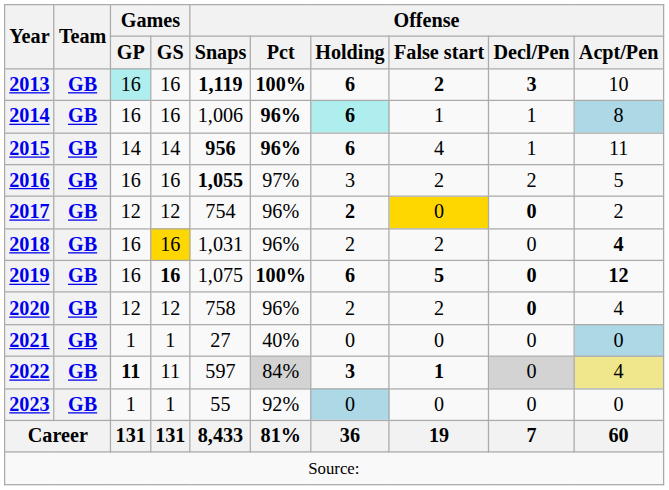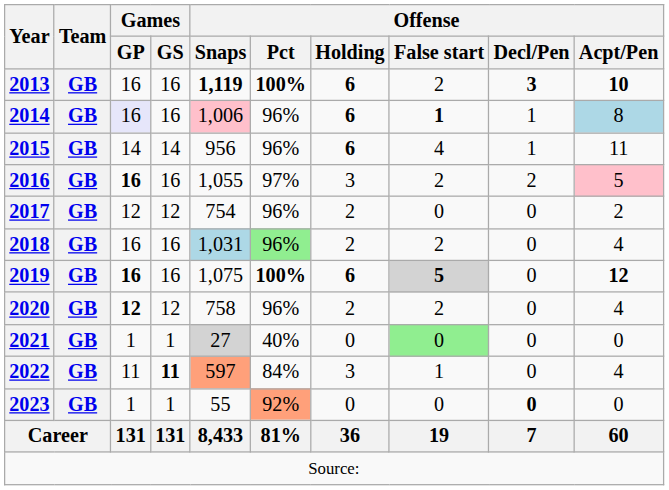(131, 84) paleturquoise background -> (131, 84) no background
(439, 84) bold -> (439, 84) normal
(619, 84) normal -> (619, 84) bold
(131, 116) no background -> (131, 116) lavender background
(220, 116) no background -> (220, 116) pink background
(281, 116) bold -> (281, 116) normal
(350, 116) paleturquoise background -> (350, 116) no background
(439, 116) normal -> (439, 116) bold
(220, 148) bold -> (220, 148) normal
(281, 148) bold -> (281, 148) normal
(131, 180) normal -> (131, 180) bold
(220, 180) bold -> (220, 180) normal
(619, 180) no background -> (619, 180) pink background
(350, 212) bold -> (350, 212) normal
(439, 212) gold background -> (439, 212) no background
(531, 212) bold -> (531, 212) normal
(170, 244) gold background -> (170, 244) no background
(220, 244) no background -> (220, 244) lightblue background
(281, 244) no background -> (281, 244) lightgreen background
(619, 244) bold -> (619, 244) normal
(131, 276) normal -> (131, 276) bold
(170, 276) bold -> (170, 276) normal
(439, 276) no background -> (439, 276) lightgrey background
(531, 276) bold -> (531, 276) normal
(131, 308) normal -> (131, 308) bold
(531, 308) bold -> (531, 308) normal
(220, 340) no background -> (220, 340) lightgrey background
(439, 340) no background -> (439, 340) lightgreen background
(619, 340) lightblue background -> (619, 340) no background
(131, 372) bold -> (131, 372) normal
(170, 372) normal -> (170, 372) bold
(220, 372) no background -> (220, 372) lightsalmon background
(281, 372) lightgrey background -> (281, 372) no background
(350, 372) bold -> (350, 372) normal
(439, 372) bold -> (439, 372) normal
(531, 372) lightgrey background -> (531, 372) no background
(619, 372) khaki background -> (619, 372) no background
(281, 404) no background -> (281, 404) lightsalmon background
(350, 404) lightblue background -> (350, 404) no background
(531, 404) normal -> (531, 404) bold
